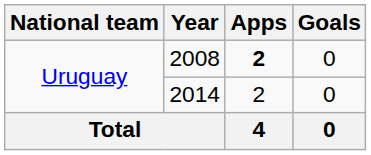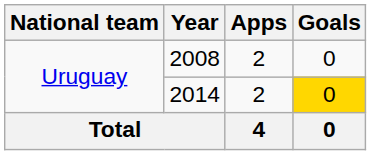(259, 58) bold -> (259, 58) normal
(329, 94) no background -> (329, 94) gold background
